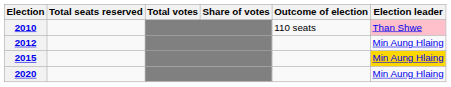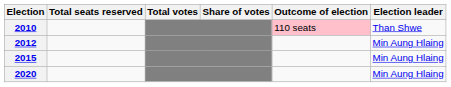(295, 27) no background -> (295, 27) pink background
(397, 27) pink background -> (397, 27) no background
(408, 58) gold background -> (408, 58) no background
